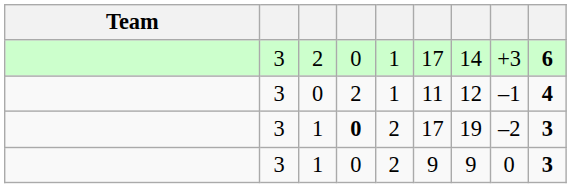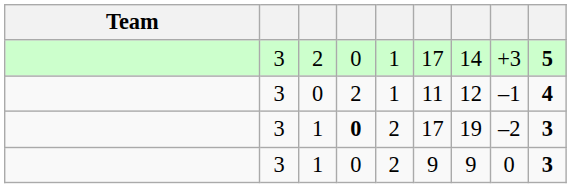(547, 57) 6 -> (547, 57) 5
